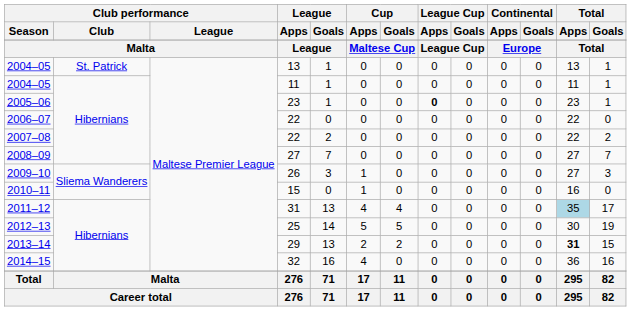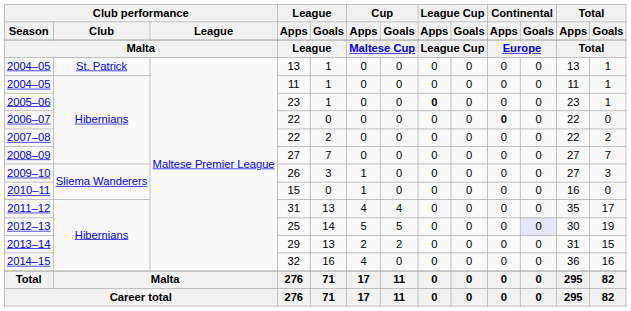(504, 119) normal -> (504, 119) bold
(573, 208) lightblue background -> (573, 208) no background
(539, 226) no background -> (539, 226) lavender background
(573, 244) bold -> (573, 244) normal
